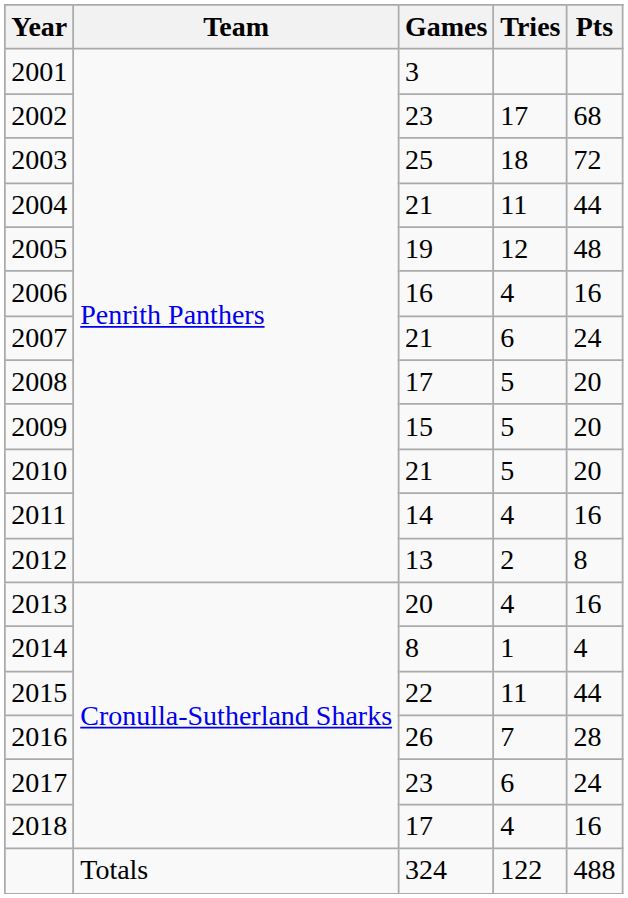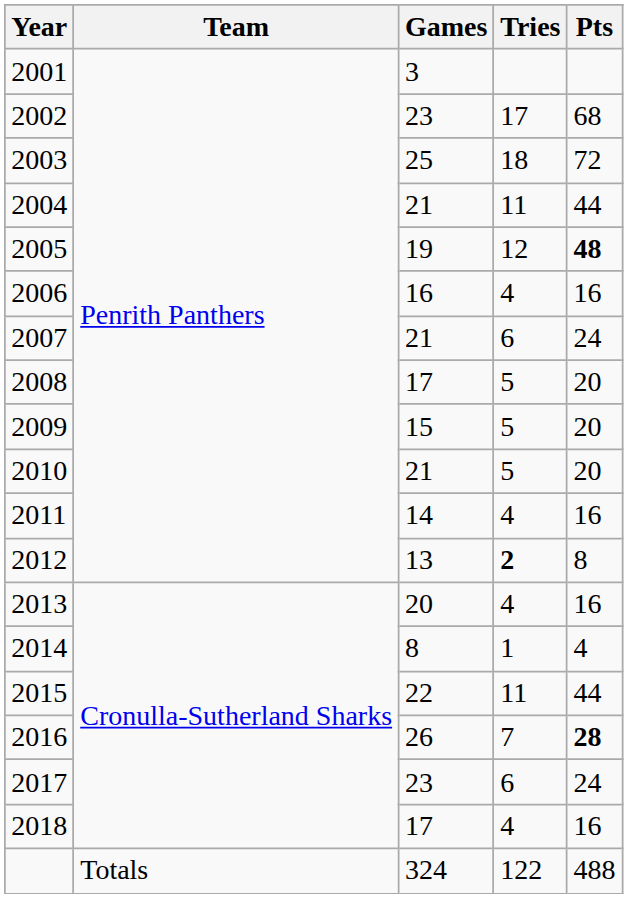(587, 248) normal -> (587, 248) bold
(507, 559) normal -> (507, 559) bold
(587, 737) normal -> (587, 737) bold
